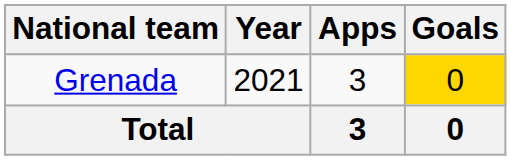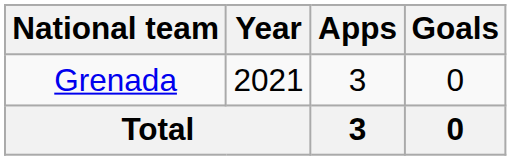(455, 79) gold background -> (455, 79) no background
